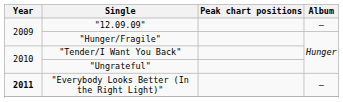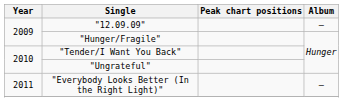(23, 85) bold -> (23, 85) normal
